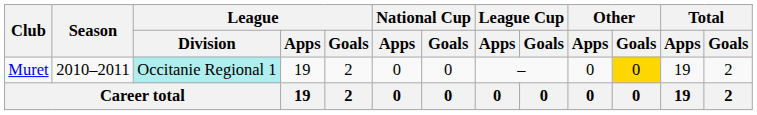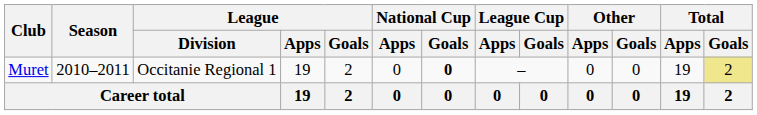(207, 69) paleturquoise background -> (207, 69) no background
(448, 69) normal -> (448, 69) bold
(636, 69) gold background -> (636, 69) no background
(728, 69) no background -> (728, 69) khaki background
